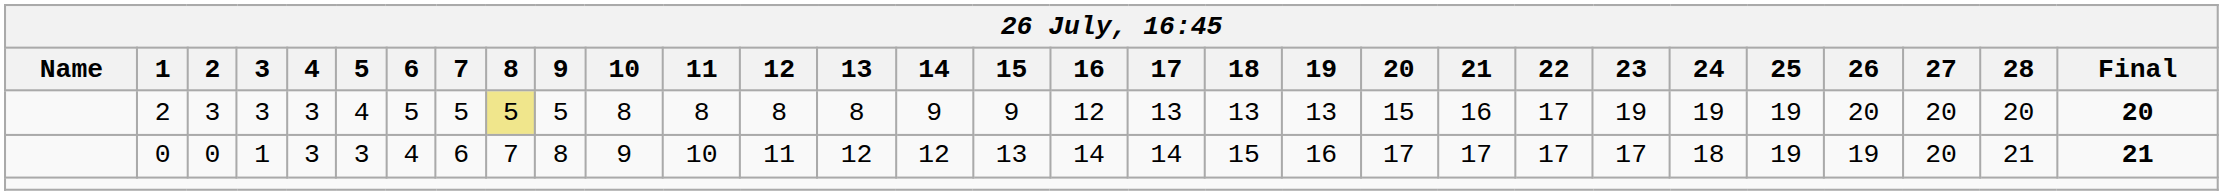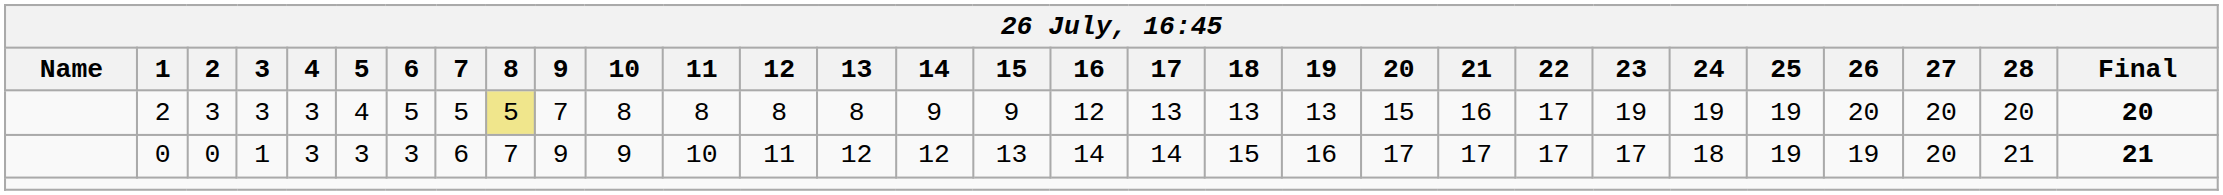(561, 113) 5 -> (561, 113) 7
(411, 156) 4 -> (411, 156) 3
(561, 156) 8 -> (561, 156) 9
